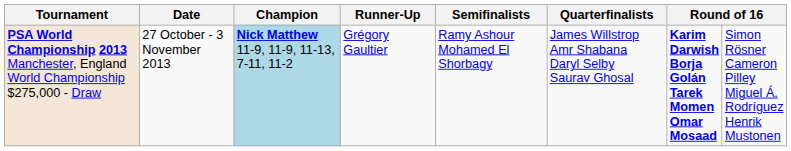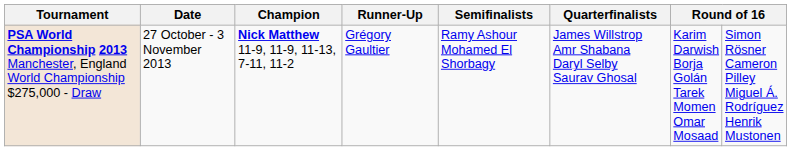(286, 49) lightblue background -> (287, 49) no background
(694, 85) bold -> (696, 85) normal
